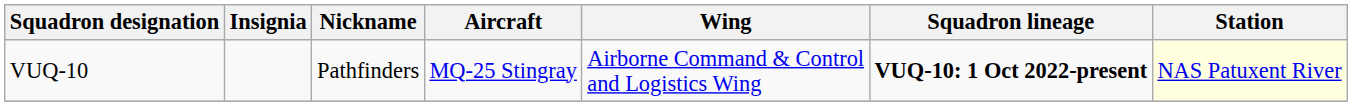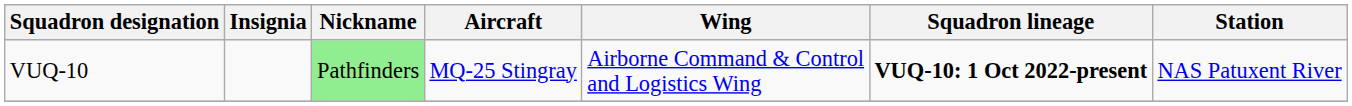(368, 70) no background -> (368, 70) lightgreen background
(1250, 70) lightyellow background -> (1250, 70) no background
